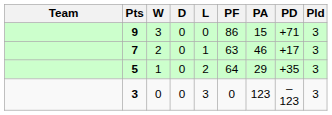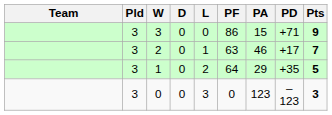columns swapped: (315, 13) <-> (135, 13)
